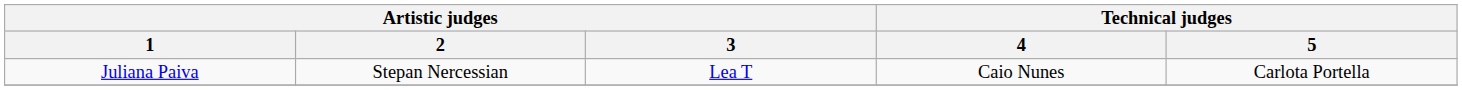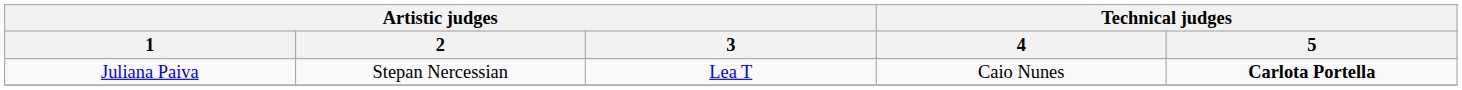(1312, 71) normal -> (1312, 71) bold
